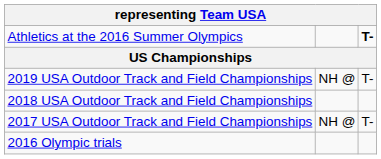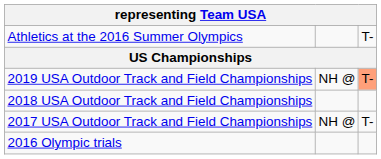(367, 36) bold -> (367, 36) normal
(367, 79) no background -> (367, 79) lightsalmon background
